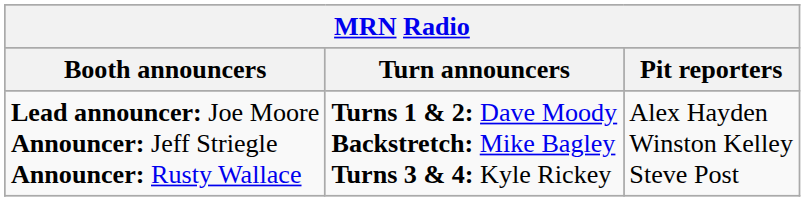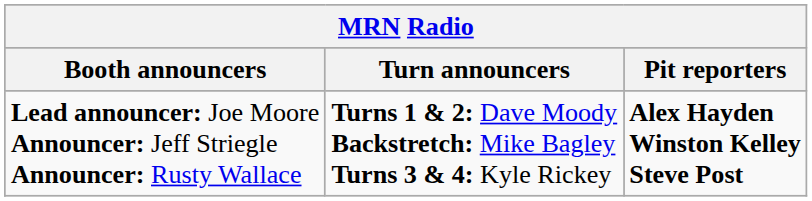(711, 143) normal -> (715, 143) bold
